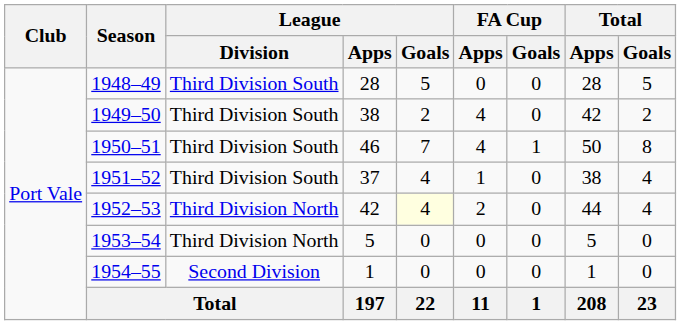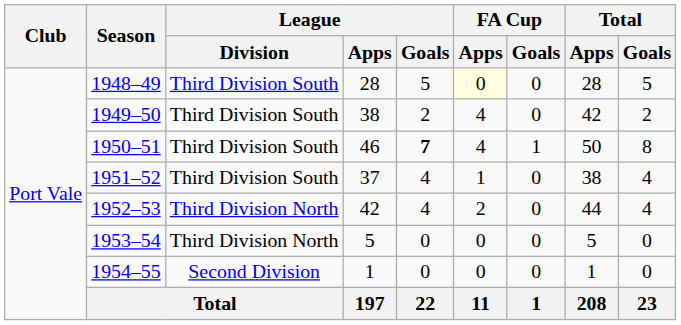(481, 83) no background -> (481, 83) lightyellow background
(425, 146) normal -> (425, 146) bold
(425, 209) lightyellow background -> (425, 209) no background
